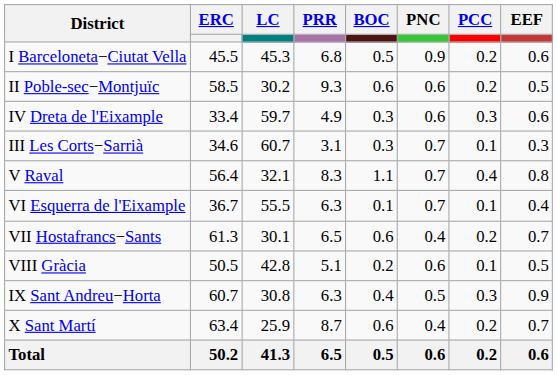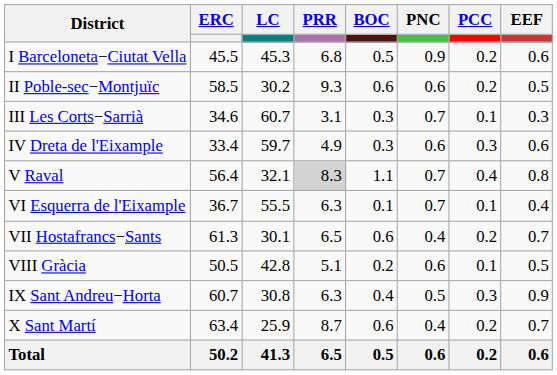rows swapped: (76, 146) <-> (86, 116)
(331, 176) no background -> (331, 176) lightgrey background
